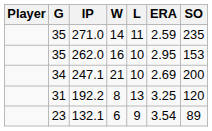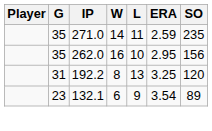(194, 55) 153 -> (194, 55) 156
- row: (88, 75)
